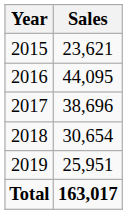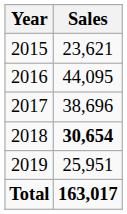(88, 135) normal -> (88, 135) bold
